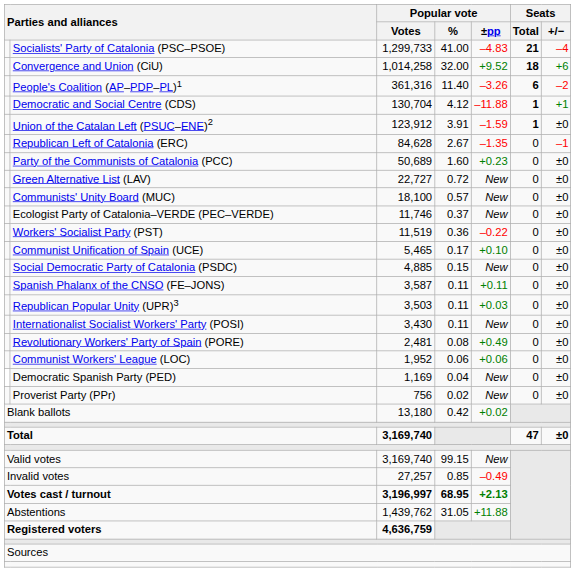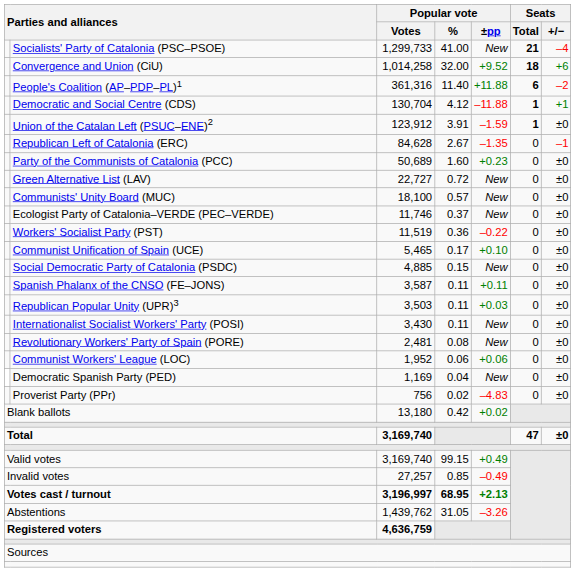(494, 48) –4.83 -> (496, 48) New
(494, 85) –3.26 -> (491, 85) +11.88
(493, 342) +0.49 -> (496, 342) New
(496, 395) New -> (494, 395) –4.83
(496, 459) New -> (493, 459) +0.49
(491, 512) +11.88 -> (494, 512) –3.26
